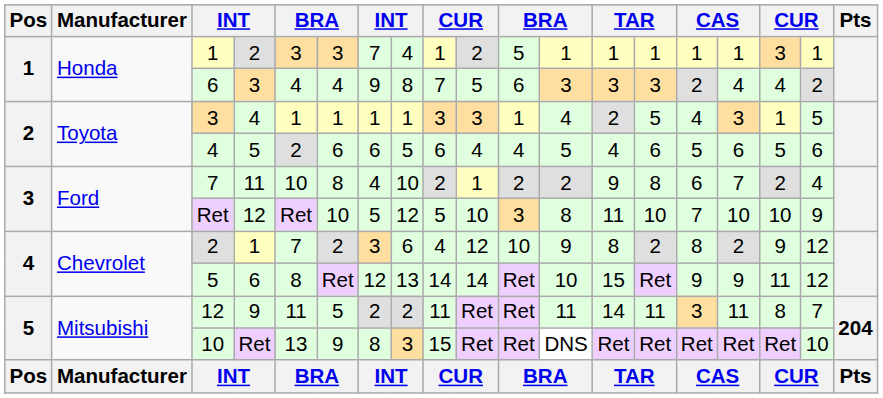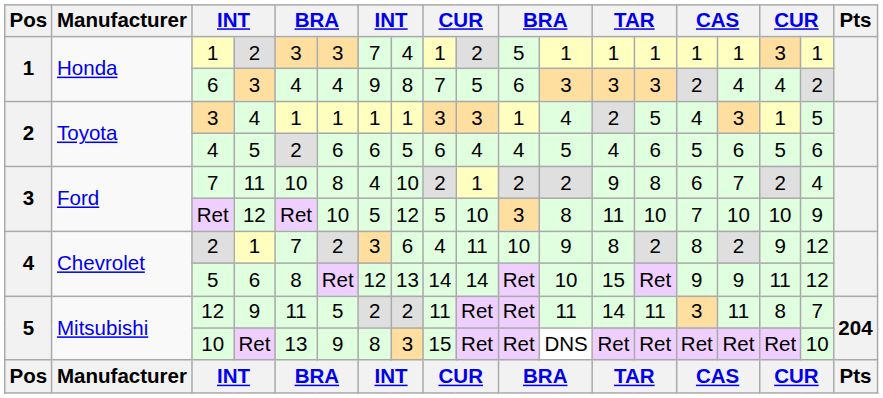(477, 247) 12 -> (477, 247) 11
